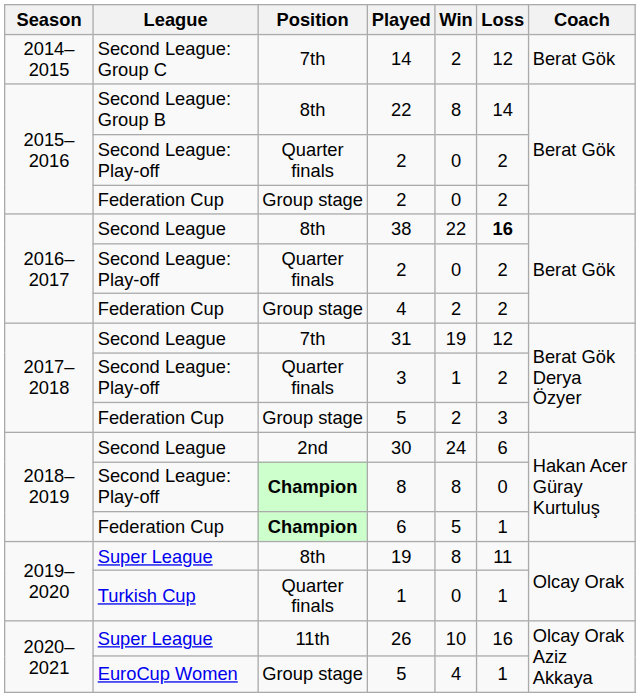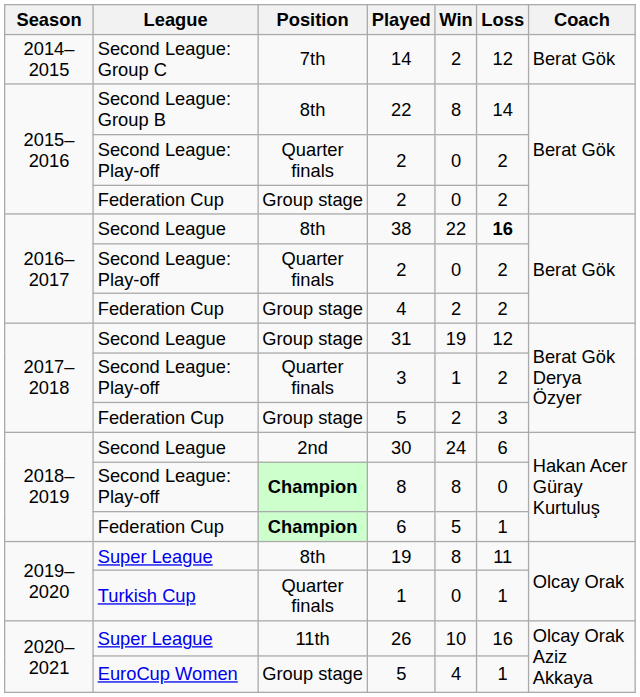(313, 338) 7th -> (313, 338) Group stage
